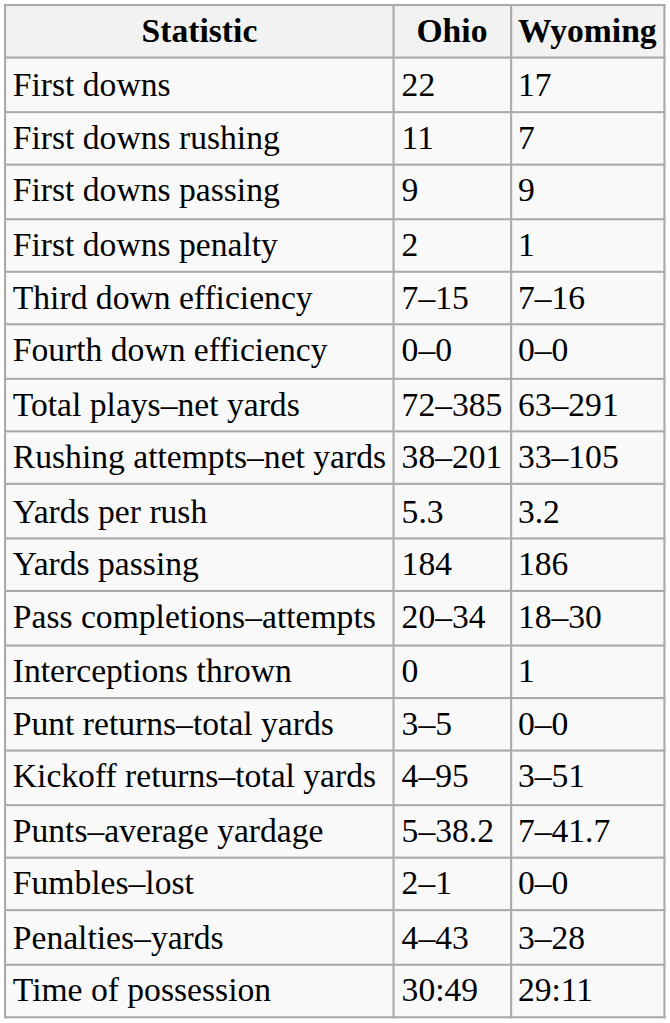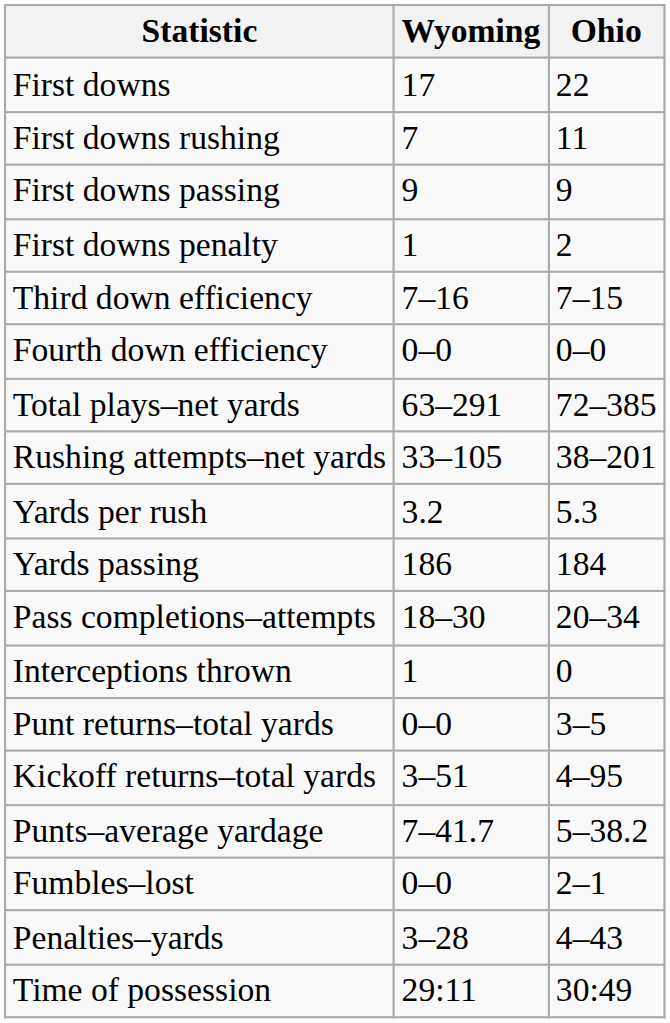columns swapped: (452, 31) <-> (587, 31)
